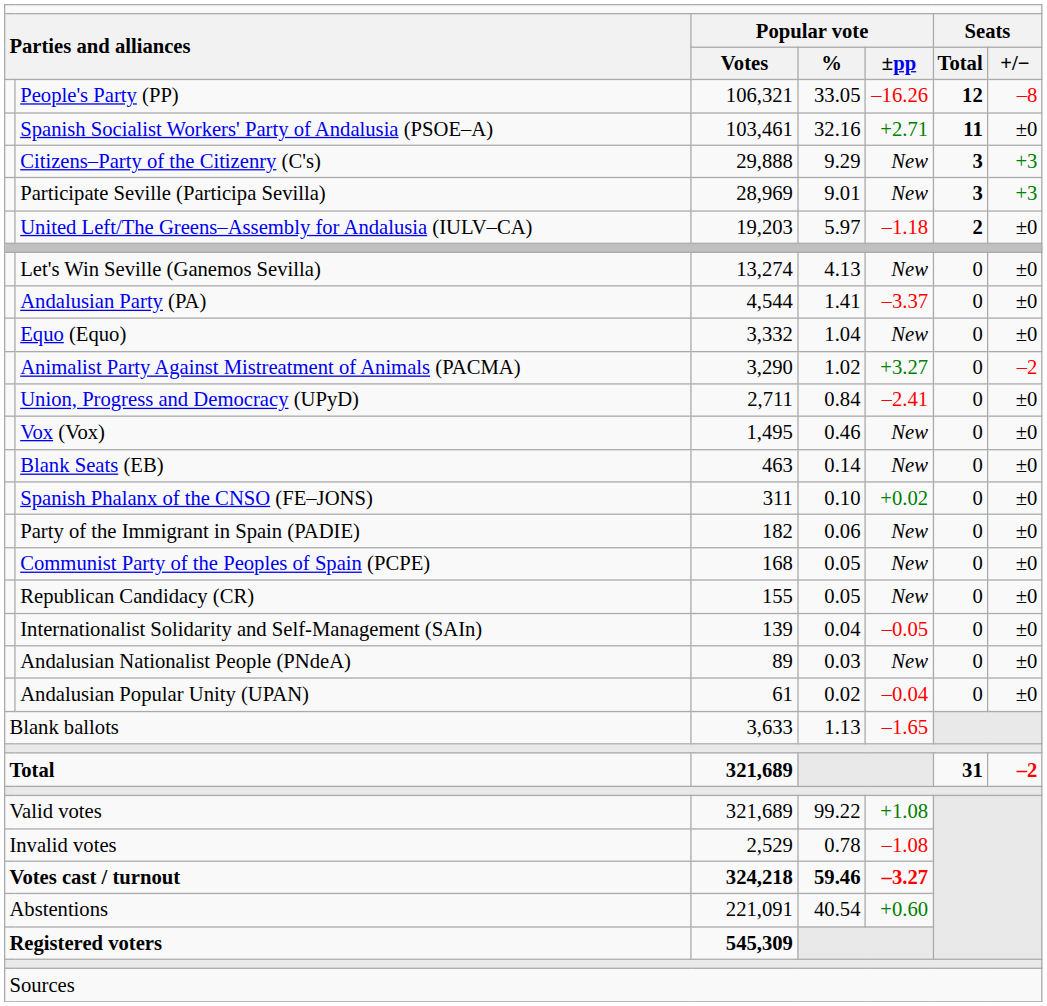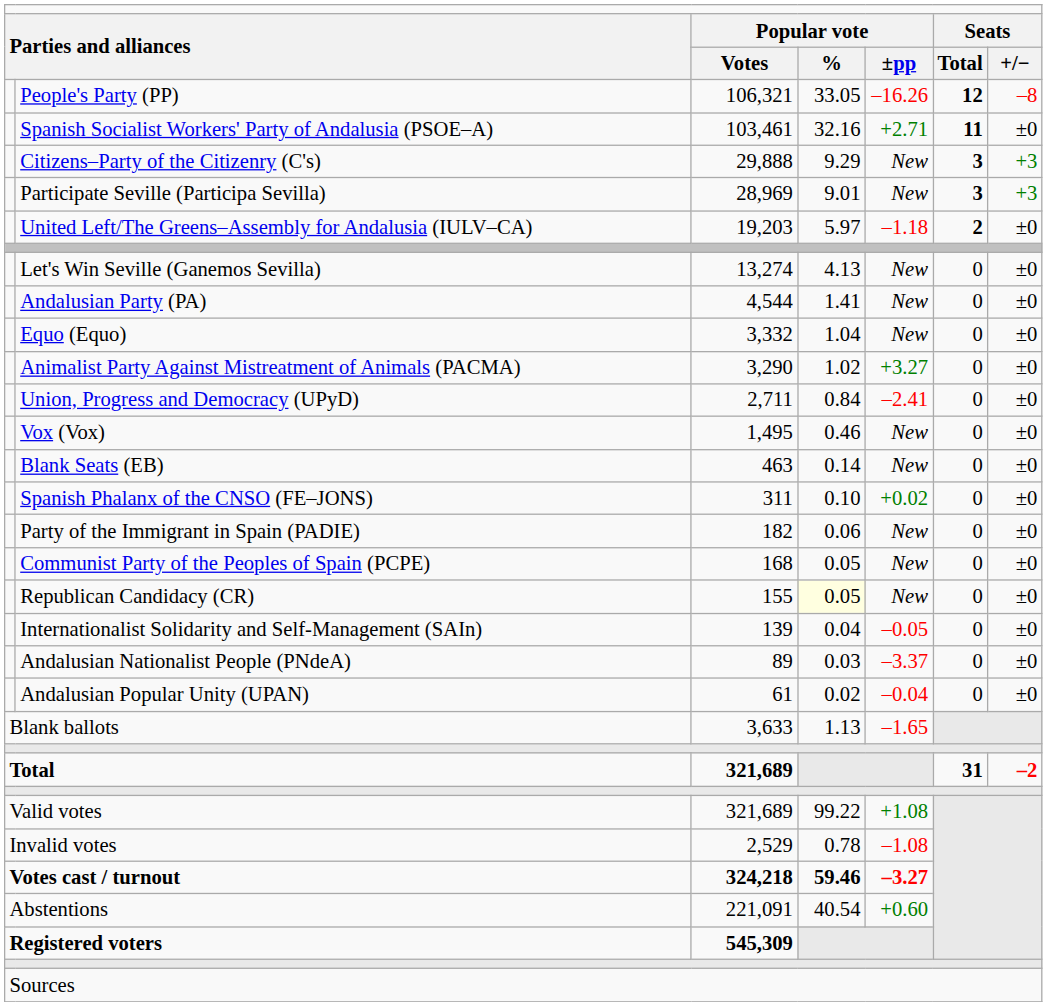(905, 301) –3.37 -> (910, 301) New
(1027, 367) –2 -> (1027, 367) ±0
(842, 596) no background -> (842, 596) lightyellow background
(910, 661) New -> (905, 661) –3.37
